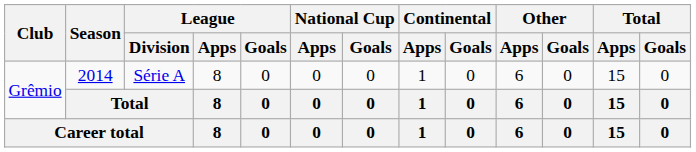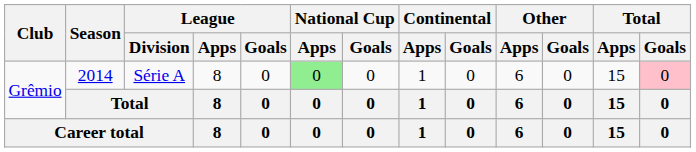(317, 75) no background -> (317, 75) lightgreen background
(665, 75) no background -> (665, 75) pink background
